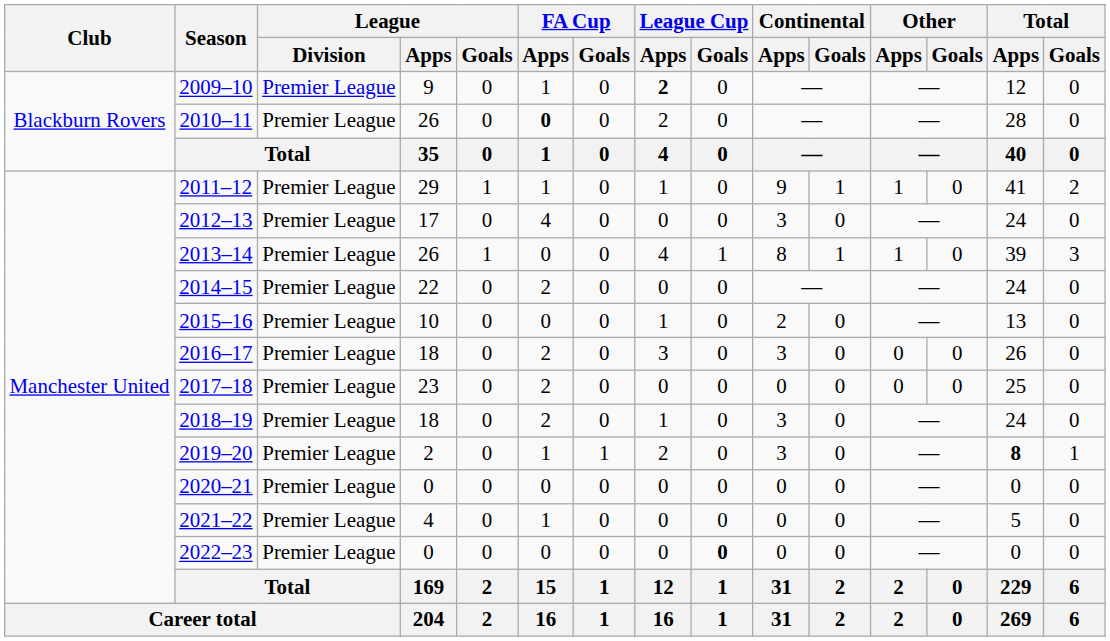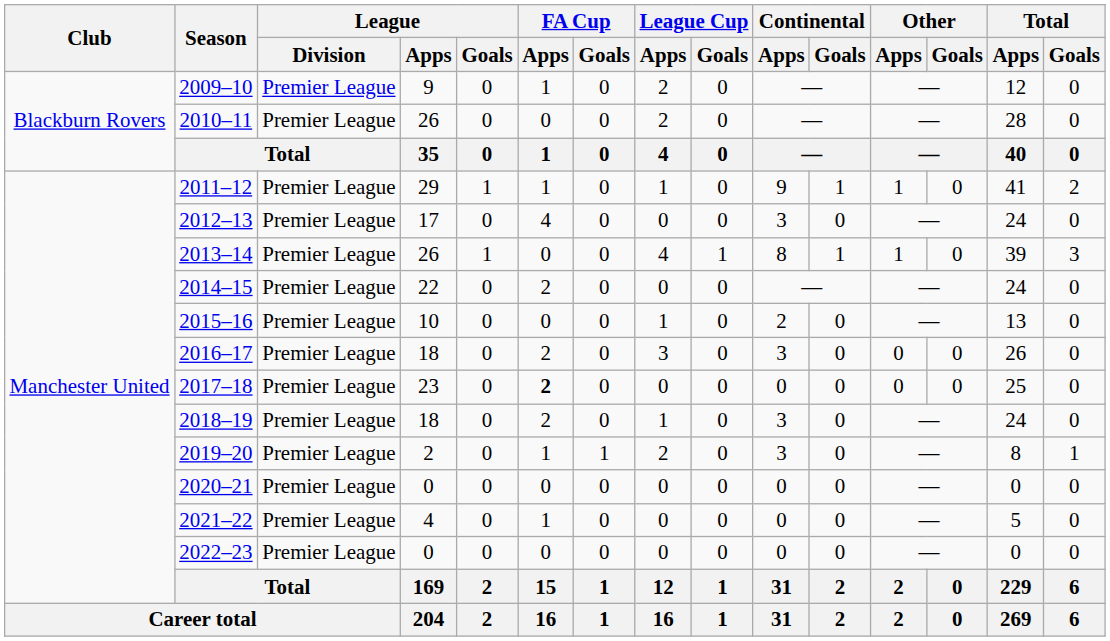(663, 87) bold -> (663, 87) normal
(546, 120) bold -> (546, 120) normal
(546, 386) normal -> (546, 386) bold
(1016, 453) bold -> (1016, 453) normal
(722, 552) bold -> (722, 552) normal
